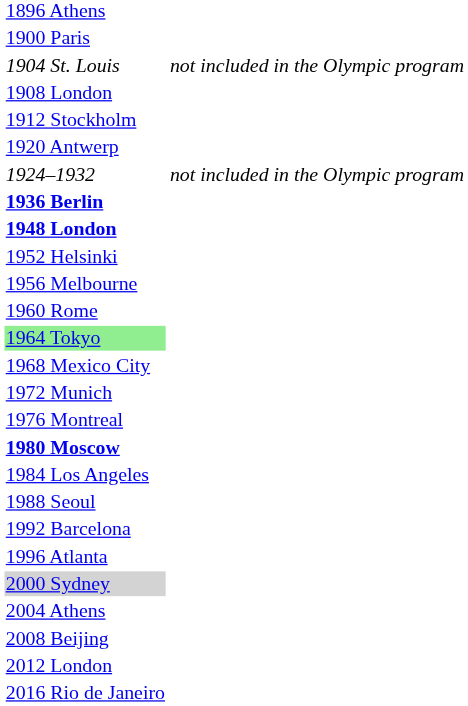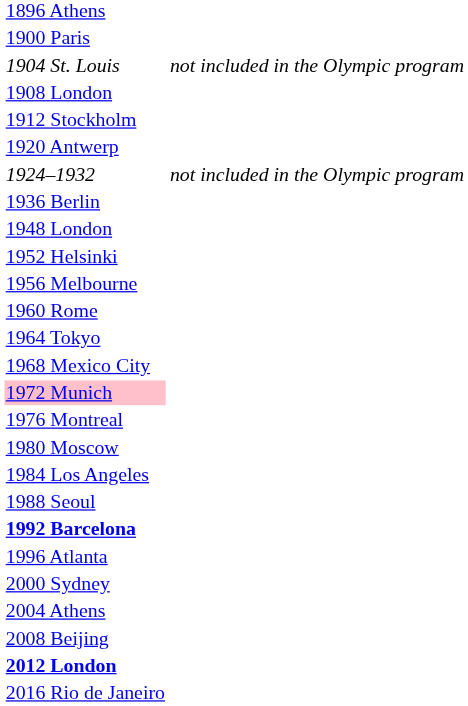(54, 201) bold -> (53, 201) normal
(61, 229) bold -> (59, 229) normal
(53, 338) lightgreen background -> (53, 338) no background
(59, 392) no background -> (59, 392) pink background
(63, 447) bold -> (62, 447) normal
(68, 529) normal -> (71, 529) bold
(58, 583) lightgrey background -> (58, 583) no background
(59, 665) normal -> (61, 665) bold
